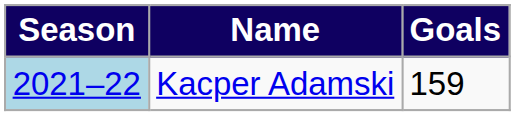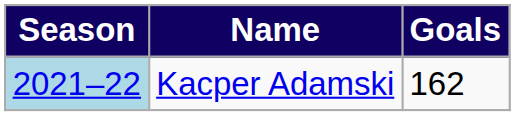(437, 82) 159 -> (437, 82) 162
